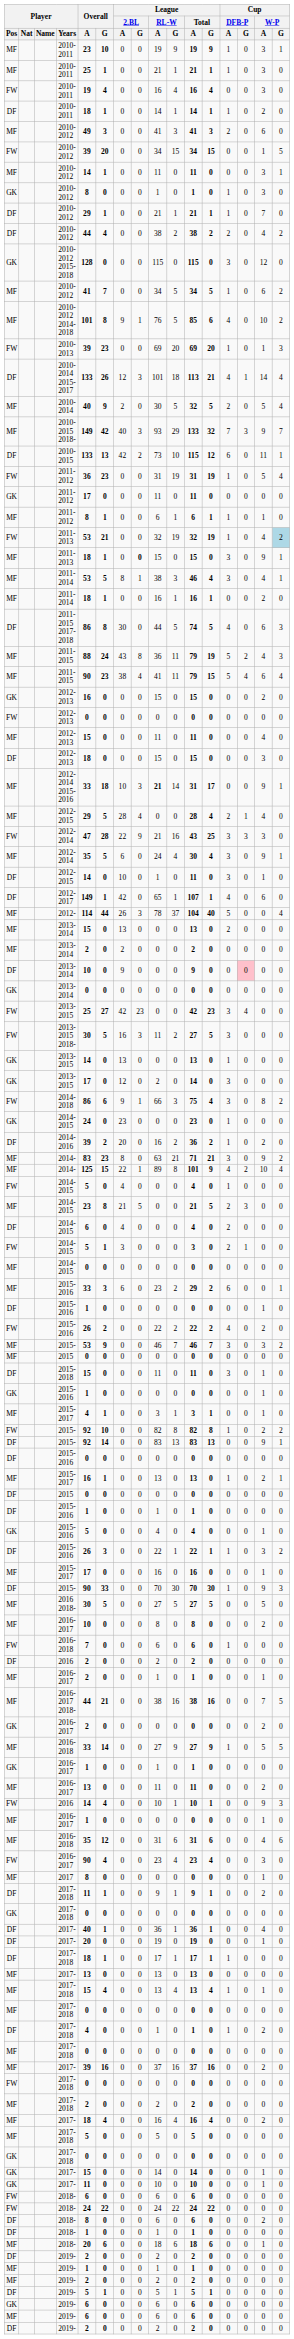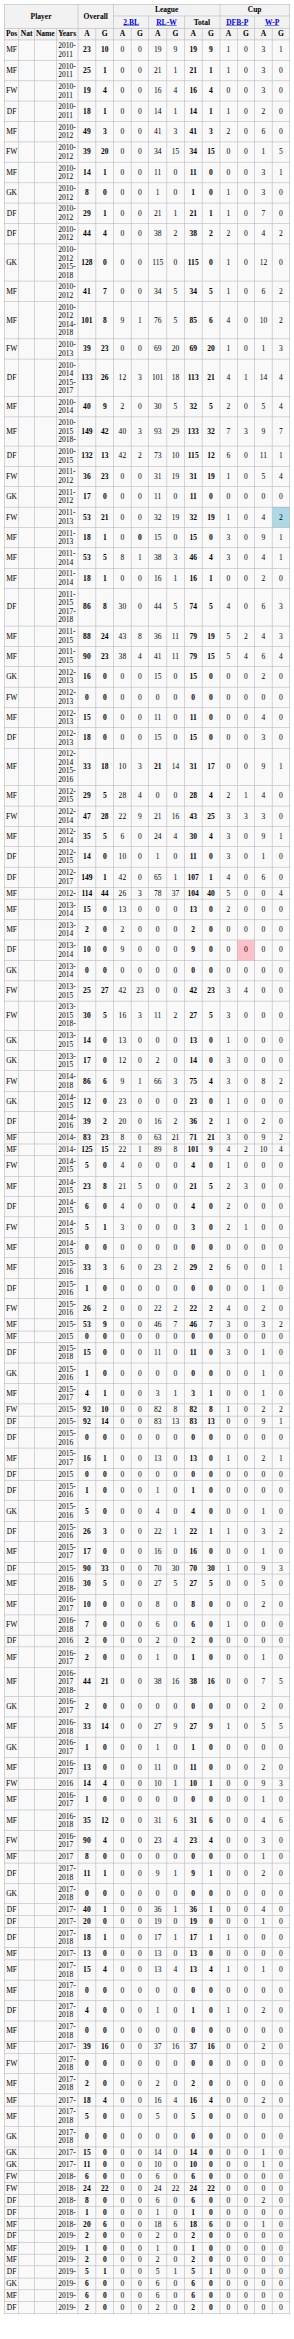(228, 262) 3 -> (228, 262) 1
(87, 456) 133 -> (87, 456) 132
- row: (12, 517)
(87, 1122) 24 -> (87, 1101) 12
